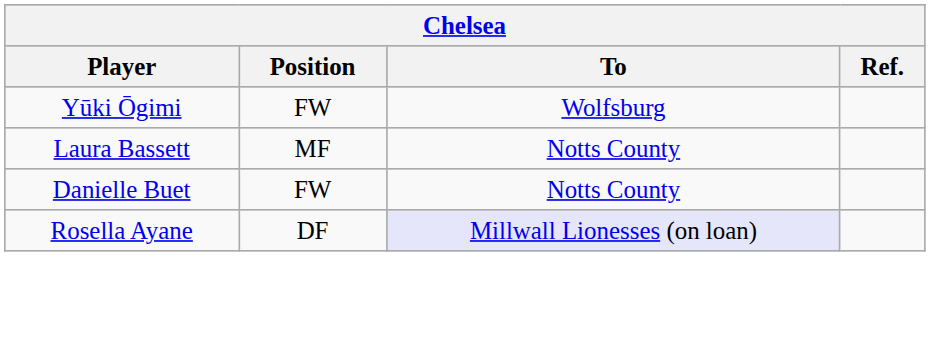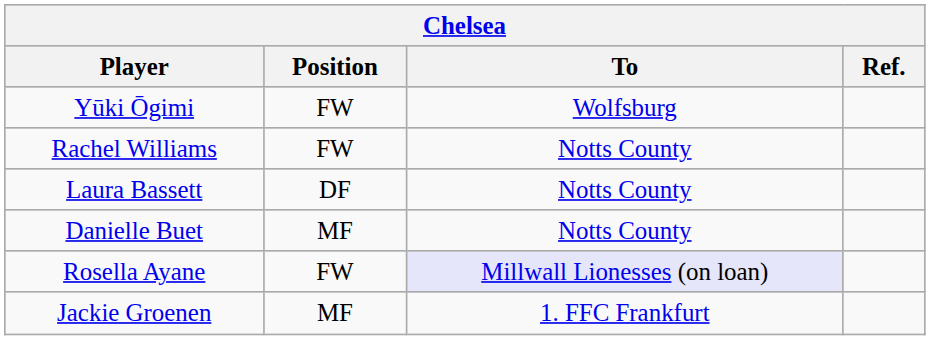+ row: (134, 148)
(313, 148) MF -> (335, 189) DF
(313, 189) FW -> (335, 230) MF
(313, 230) DF -> (335, 271) FW
+ row: (134, 312)
